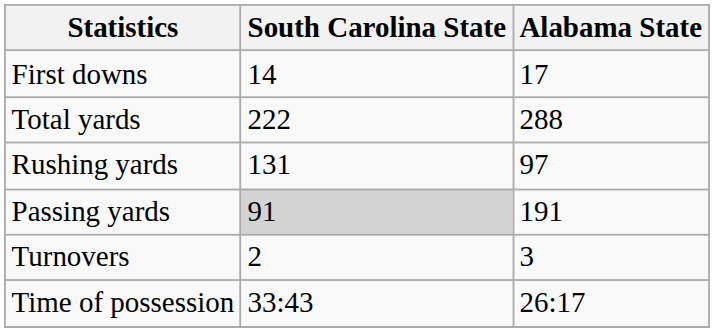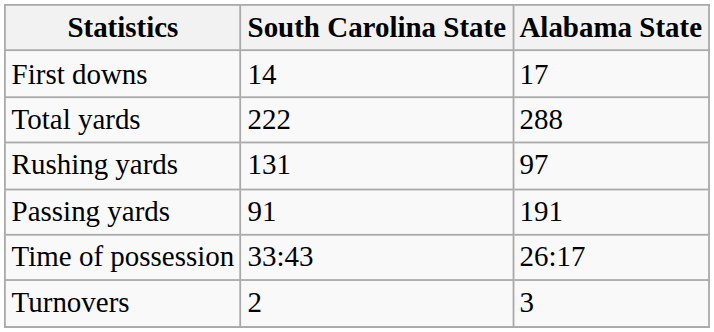(262, 211) lightgrey background -> (262, 211) no background
rows swapped: (71, 257) <-> (123, 303)
